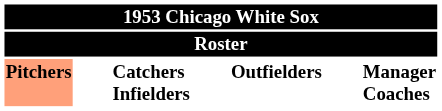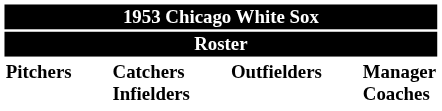(39, 71) lightsalmon background -> (39, 71) no background
